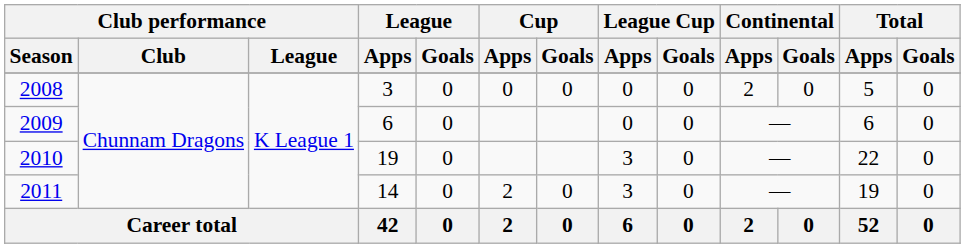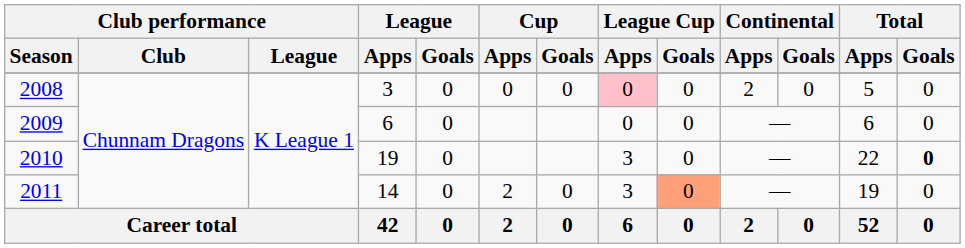(628, 89) no background -> (628, 89) pink background
(928, 157) normal -> (928, 157) bold
(688, 191) no background -> (688, 191) lightsalmon background
